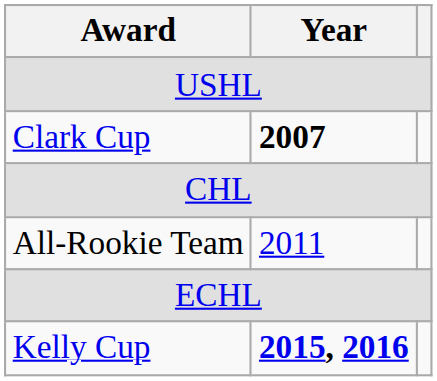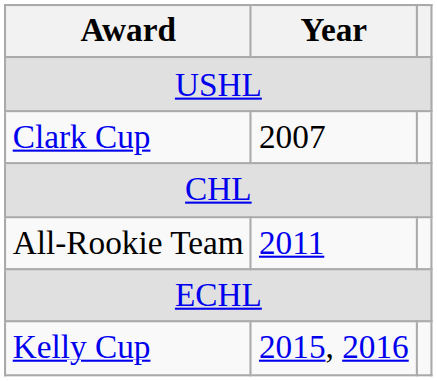(292, 136) bold -> (292, 136) normal
(334, 347) bold -> (334, 347) normal
